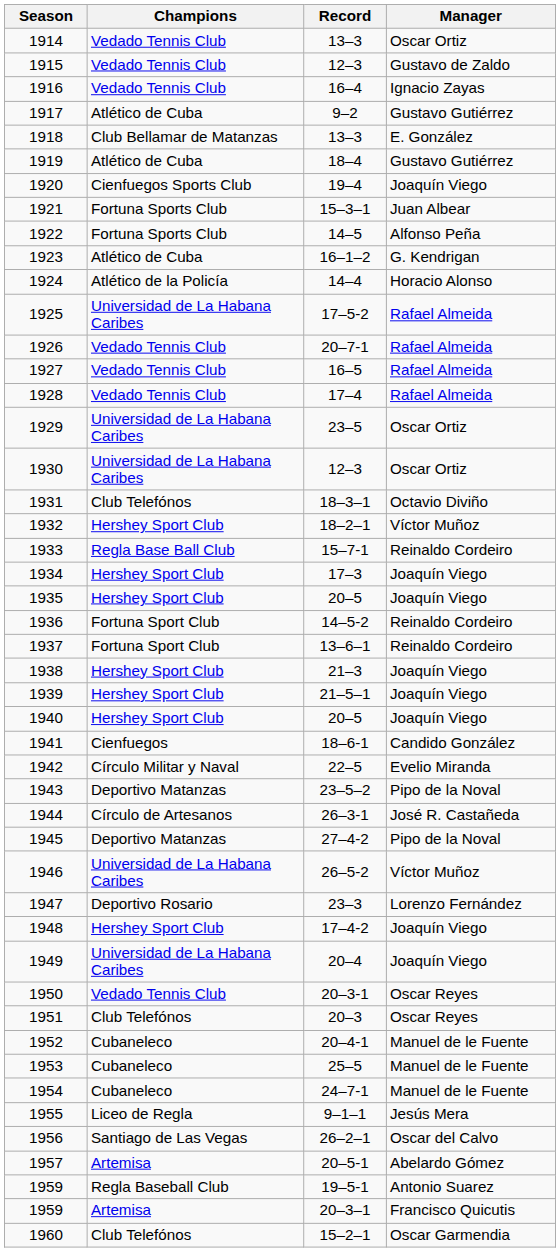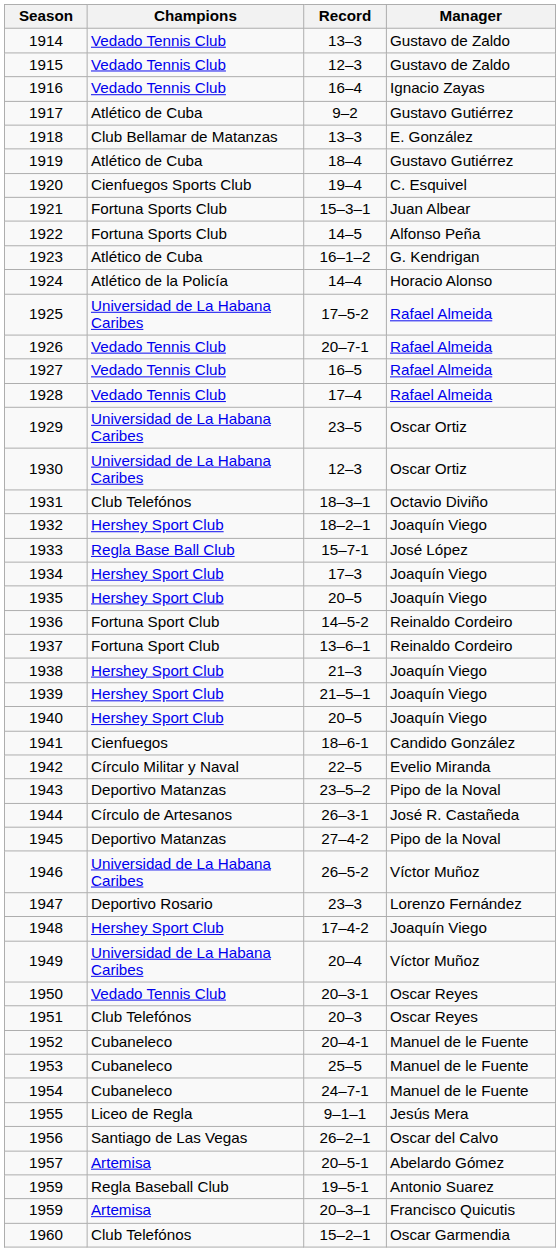(428, 40) Oscar Ortiz -> (450, 40) Gustavo de Zaldo
(438, 185) Joaquín Viego -> (428, 185) C. Esquivel
(435, 525) Víctor Muñoz -> (438, 525) Joaquín Viego
(451, 549) Reinaldo Cordeiro -> (429, 549) José López
(438, 961) Joaquín Viego -> (435, 961) Víctor Muñoz
